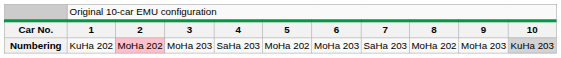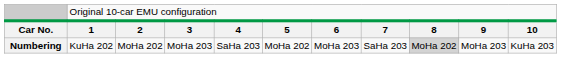(140, 45) pink background -> (140, 45) no background
(434, 45) no background -> (434, 45) lightgrey background
(532, 45) lightgrey background -> (532, 45) no background
